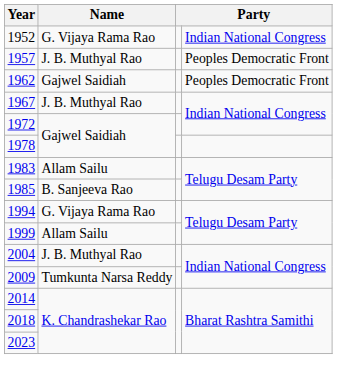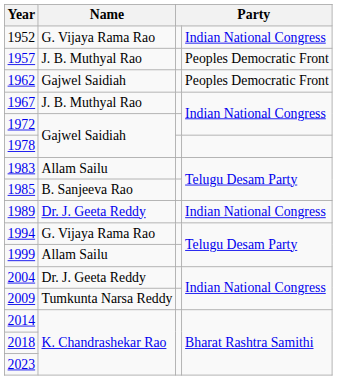+ row: (21, 211)
(92, 255) J. B. Muthyal Rao -> (94, 277) Dr. J. Geeta Reddy
